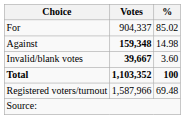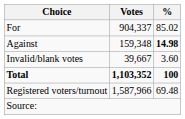(135, 43) bold -> (135, 43) normal
(167, 43) normal -> (167, 43) bold
(138, 59) bold -> (138, 59) normal
